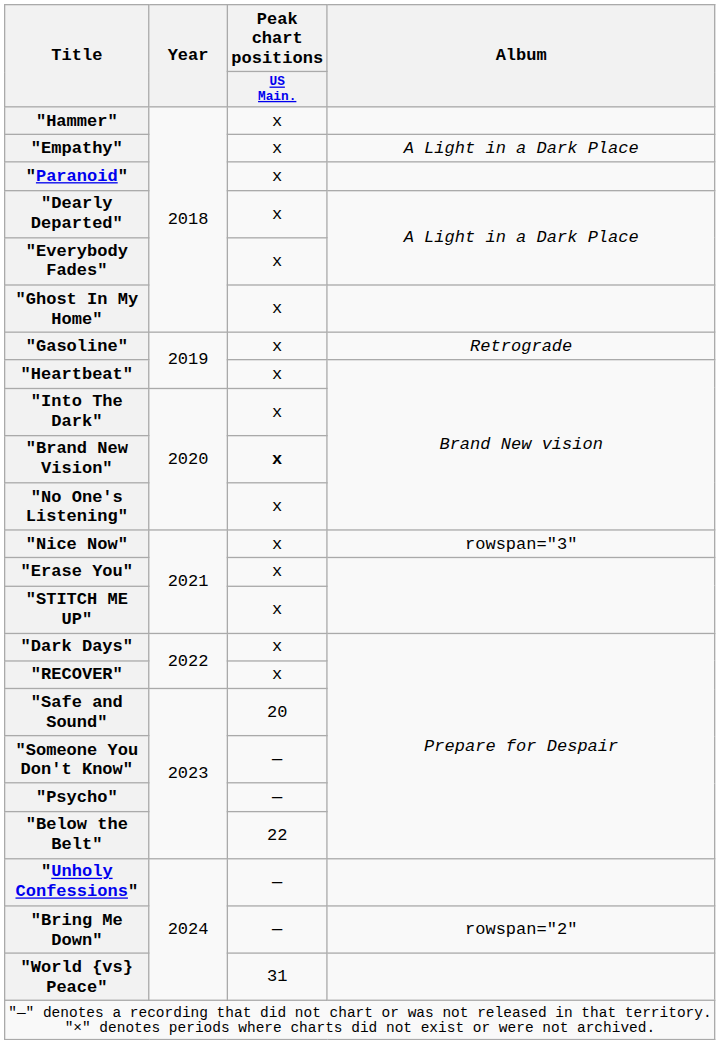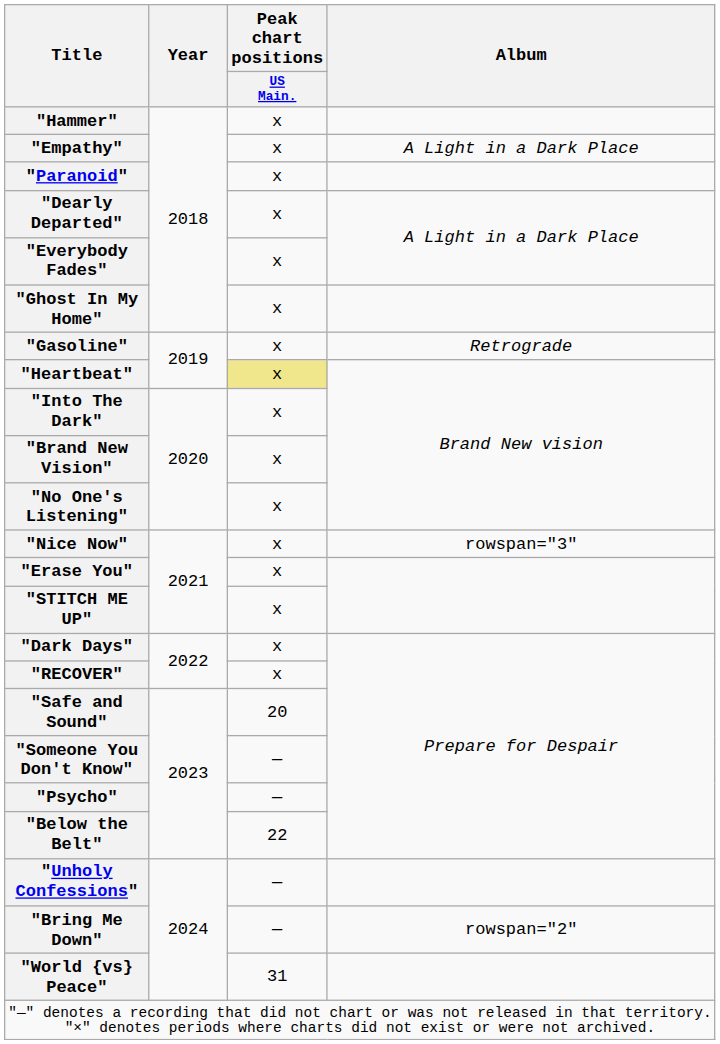(277, 374) no background -> (277, 374) khaki background
(277, 459) bold -> (277, 459) normal
